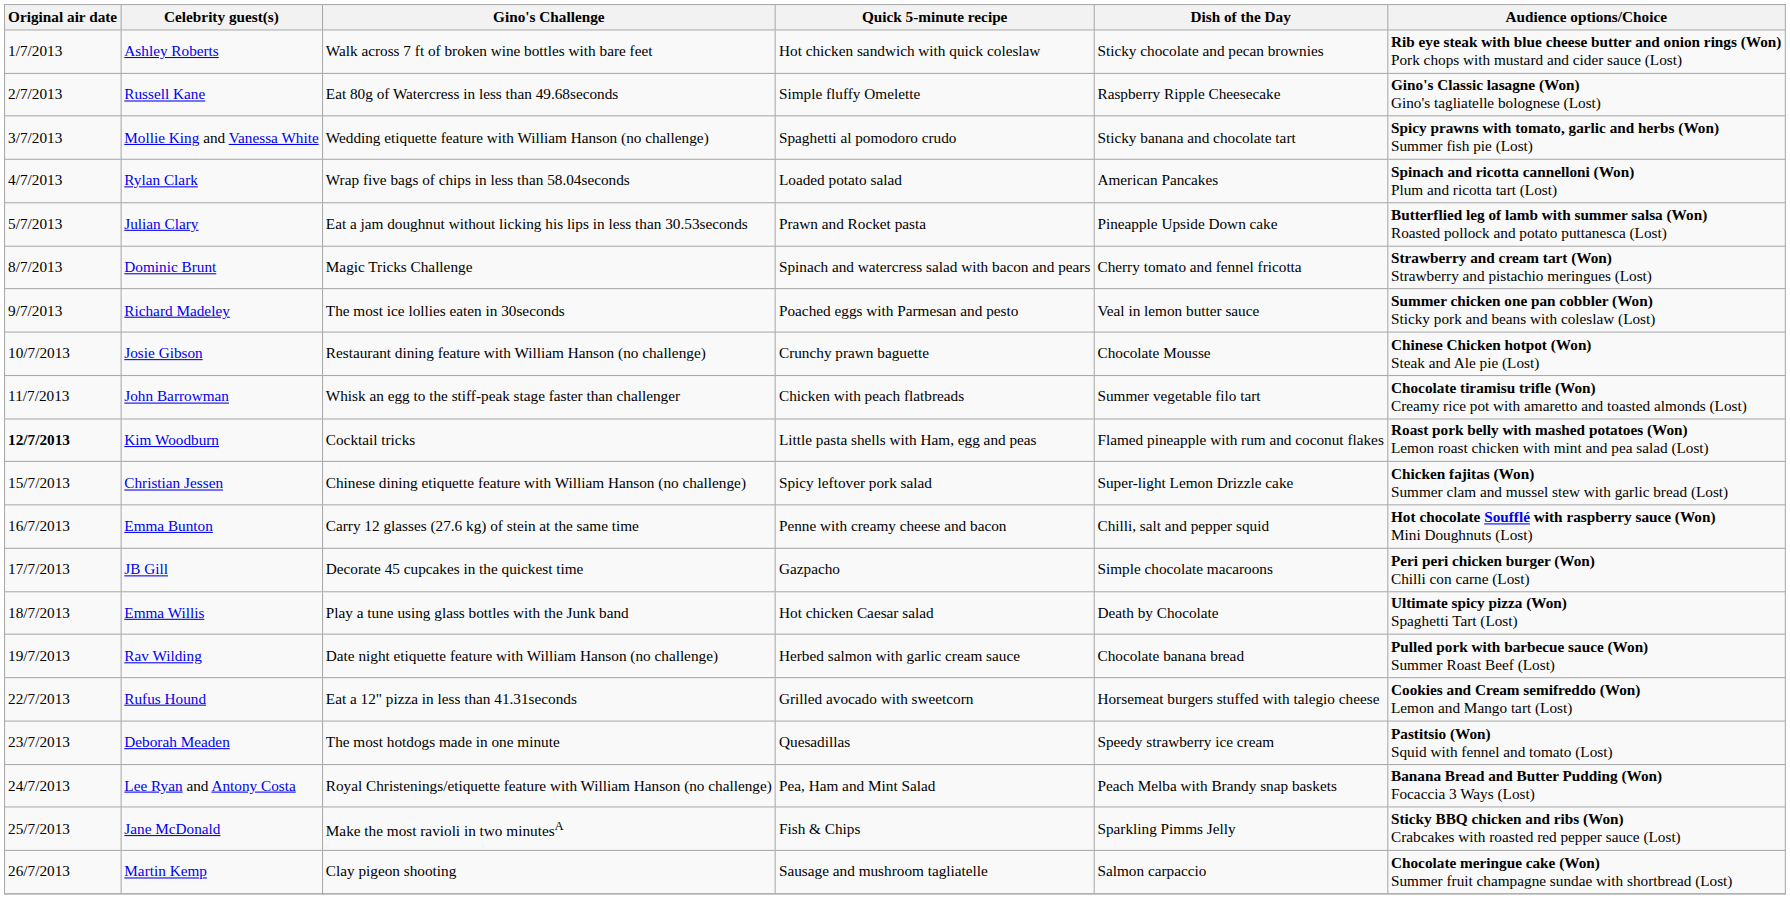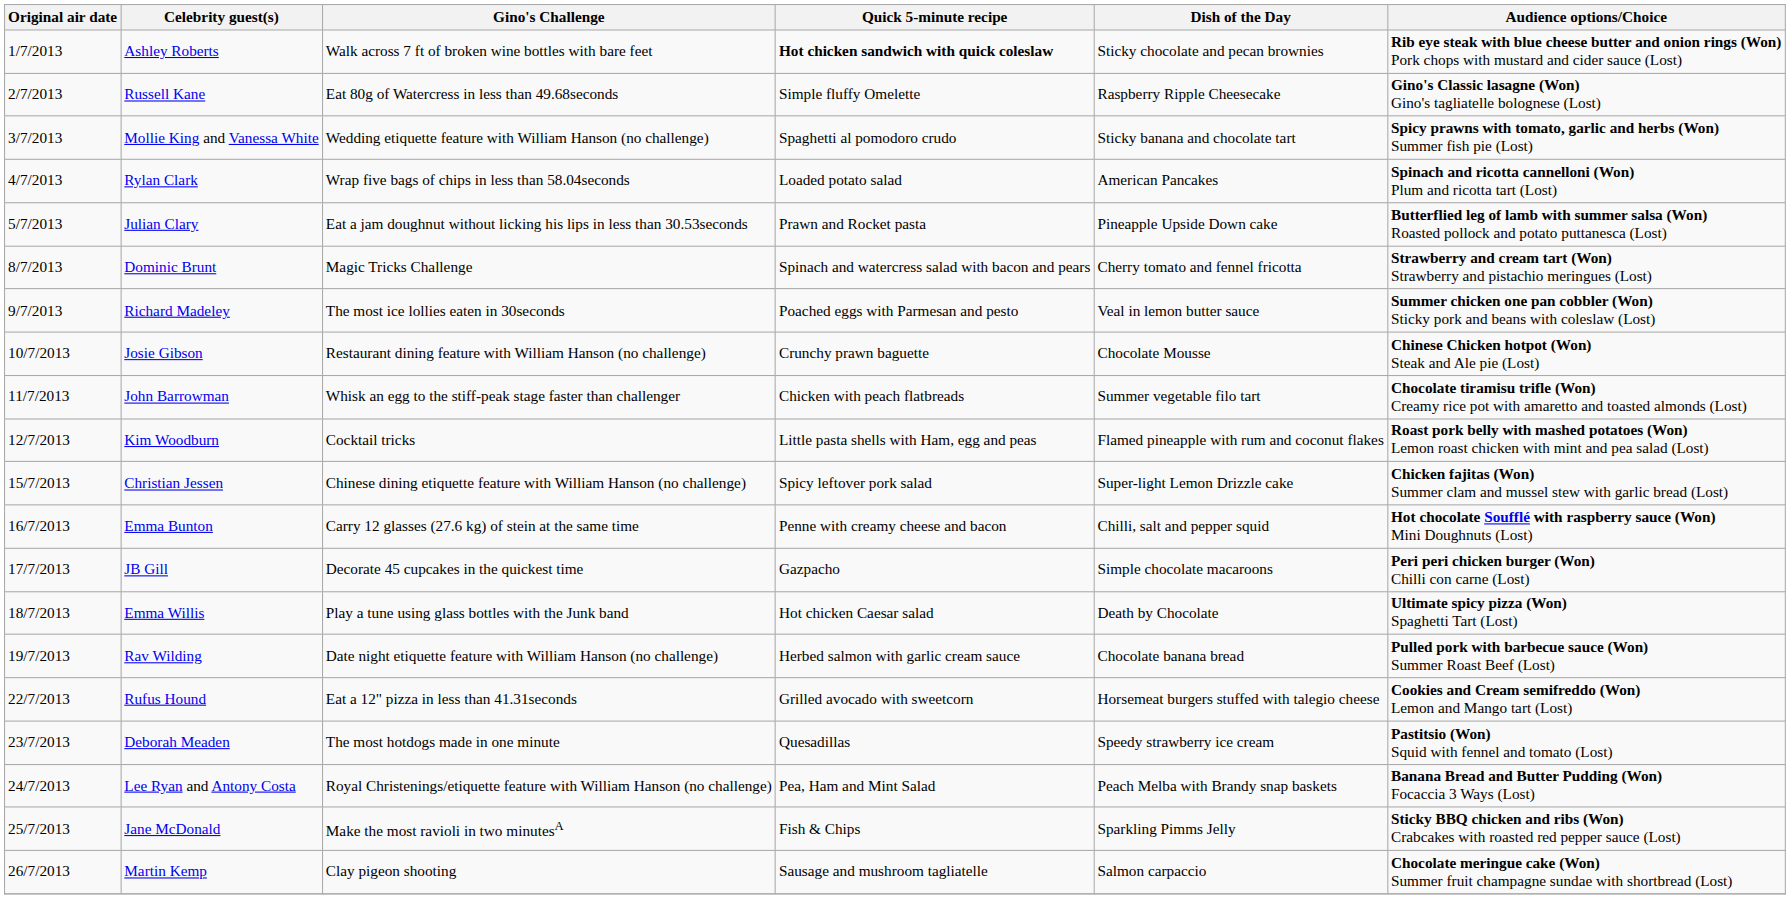(910, 51) normal -> (916, 51) bold
(39, 440) bold -> (39, 440) normal
